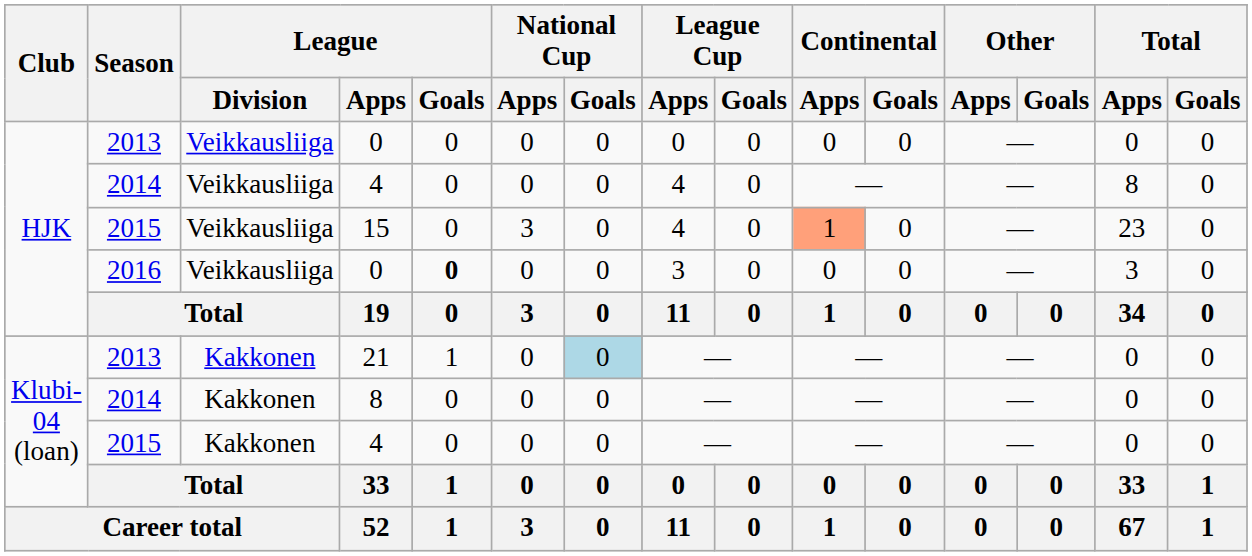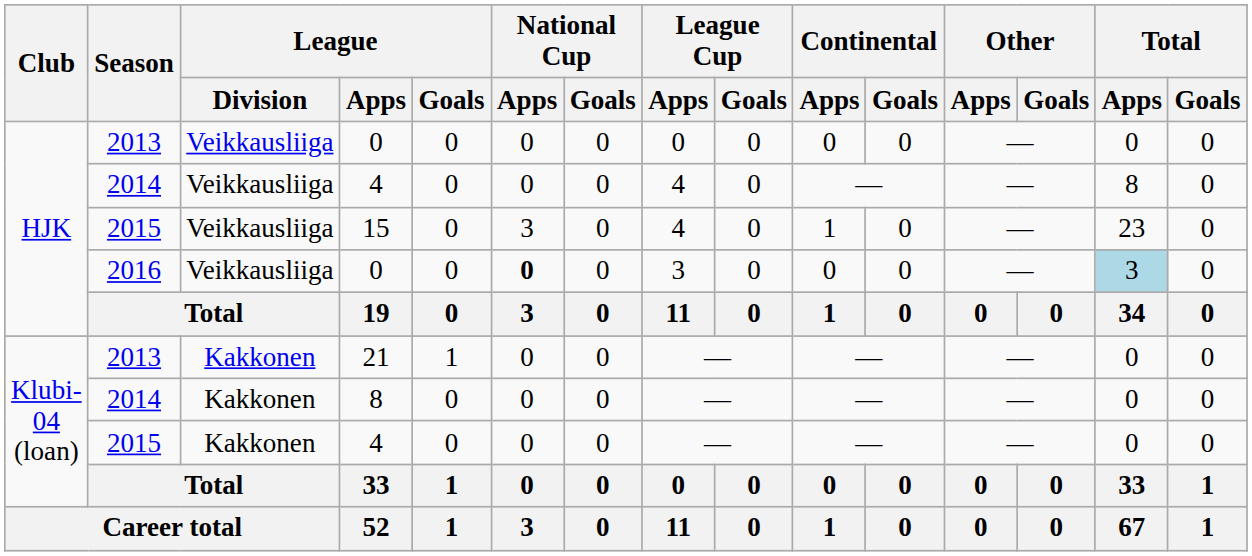(829, 227) lightsalmon background -> (829, 227) no background
(452, 270) bold -> (452, 270) normal
(527, 270) normal -> (527, 270) bold
(1132, 270) no background -> (1132, 270) lightblue background
(603, 356) lightblue background -> (603, 356) no background
